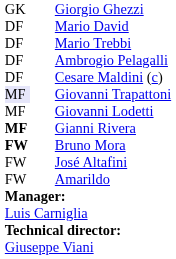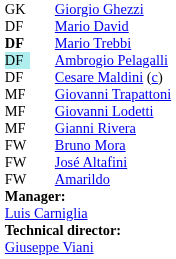(14, 43) normal -> (14, 43) bold
(14, 60) no background -> (14, 60) paleturquoise background
(15, 94) lavender background -> (15, 94) no background
(16, 128) bold -> (15, 128) normal
(16, 145) bold -> (16, 145) normal
